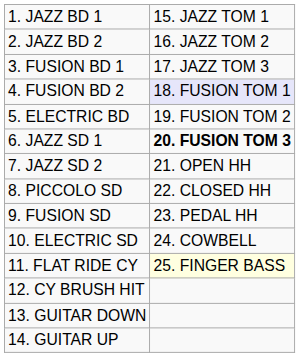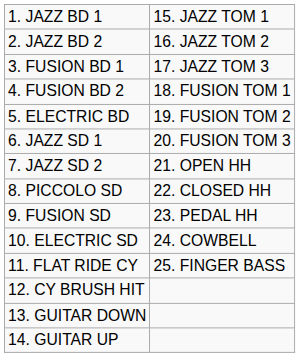(222, 91) lavender background -> (222, 91) no background
(222, 141) bold -> (222, 141) normal
(219, 265) lightyellow background -> (219, 265) no background
